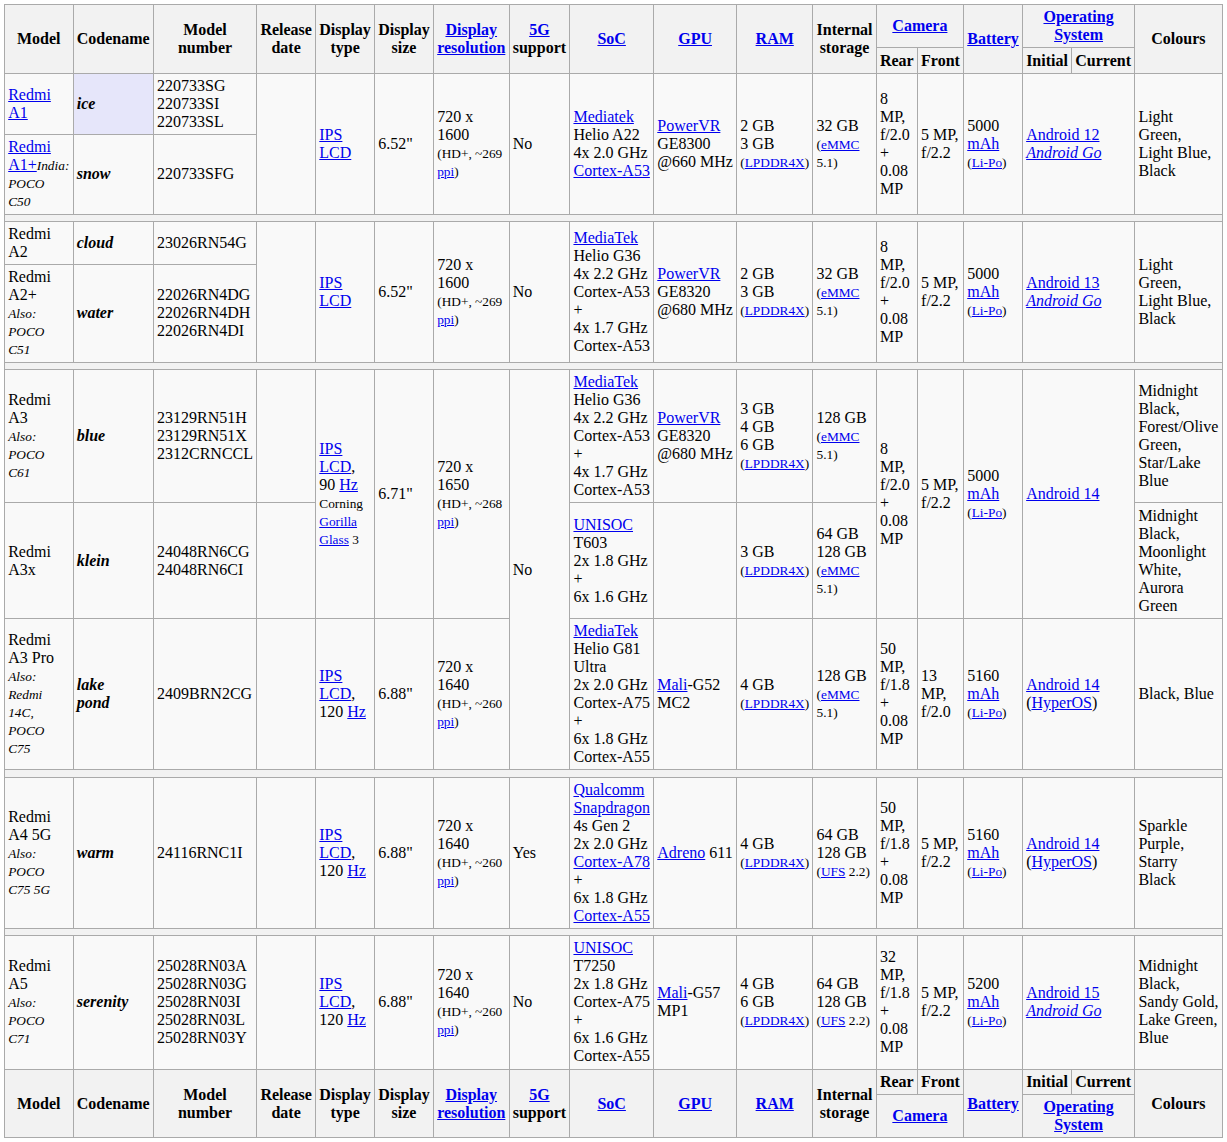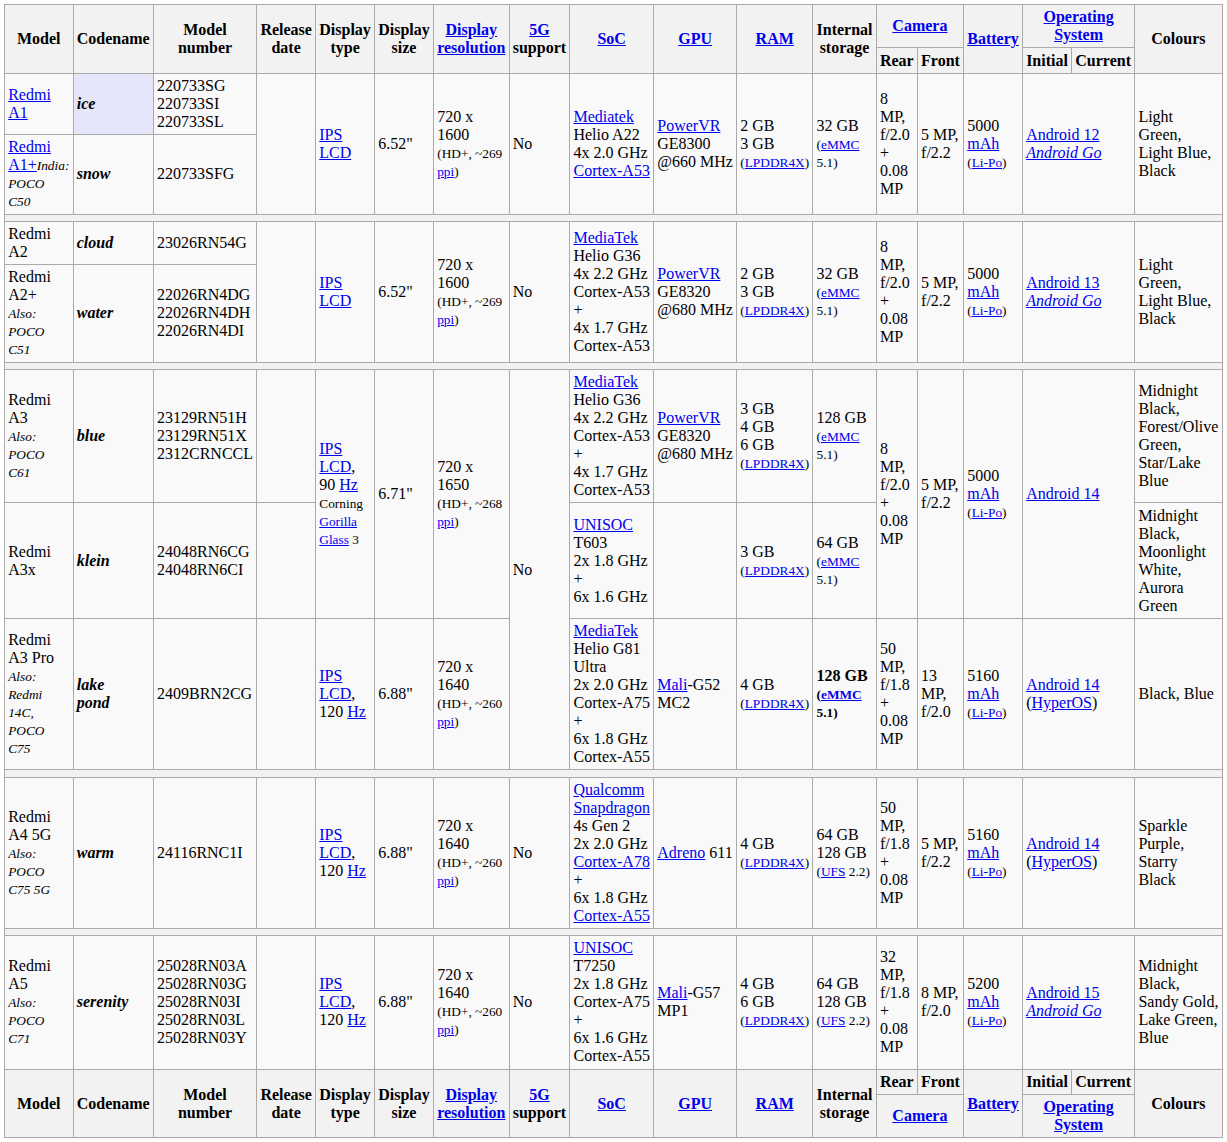(842, 560) 64 GB 128 GB (eMMC 5.1) -> (838, 560) 64 GB (eMMC 5.1)
(842, 693) normal -> (842, 693) bold
(524, 852) Yes -> (522, 852) No
(940, 1002) 5 MP, f/2.2 -> (940, 1002) 8 MP, f/2.0
